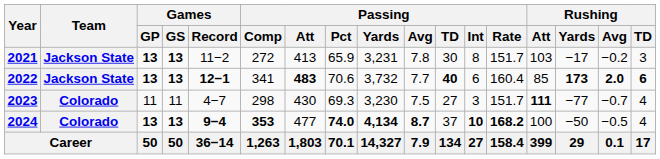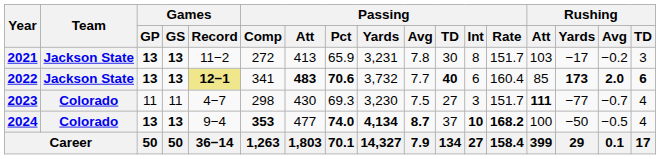(215, 79) no background -> (215, 79) khaki background
(341, 79) normal -> (341, 79) bold
(215, 121) bold -> (215, 121) normal
